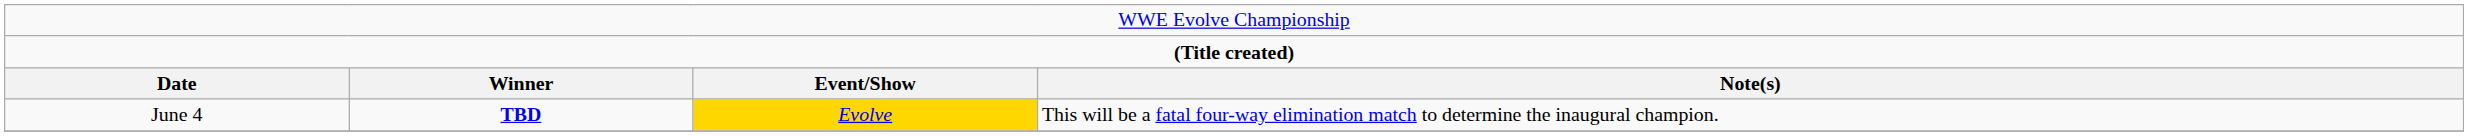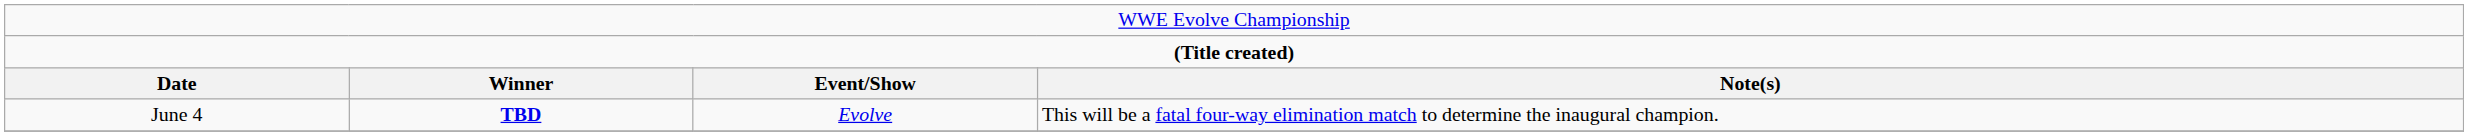(865, 114) gold background -> (865, 114) no background
